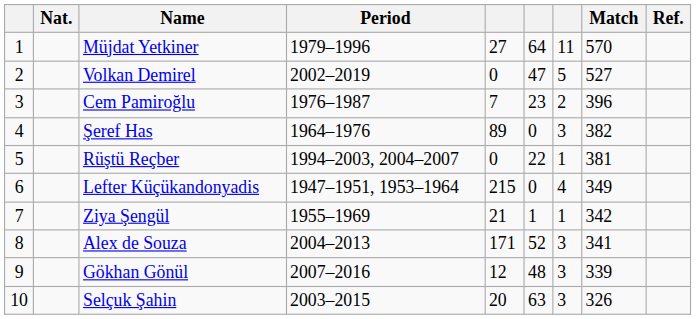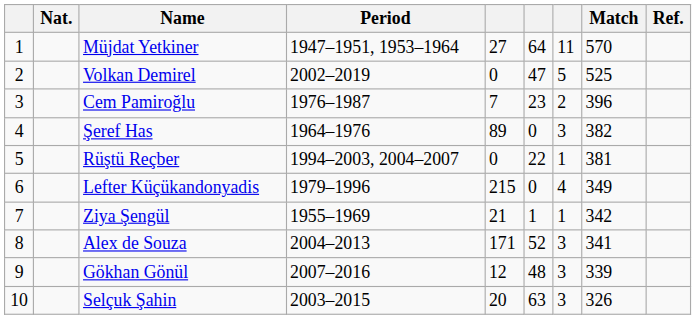(330, 46) 1979–1996 -> (374, 46) 1947–1951, 1953–1964
(599, 74) 527 -> (599, 74) 525
(374, 187) 1947–1951, 1953–1964 -> (330, 187) 1979–1996
